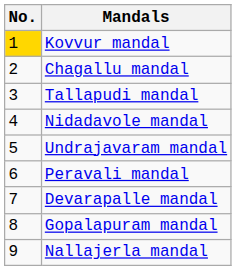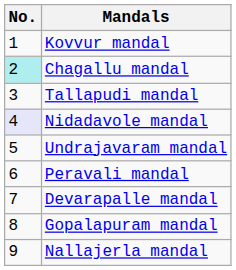(13, 44) gold background -> (13, 44) no background
(13, 70) no background -> (13, 70) paleturquoise background
(13, 122) no background -> (13, 122) lavender background
